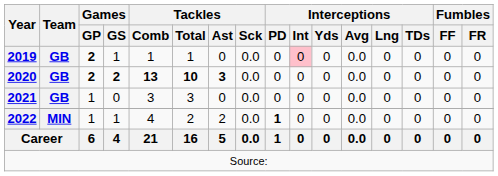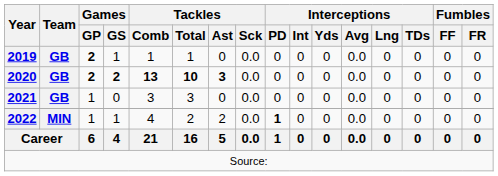(301, 56) pink background -> (301, 56) no background
